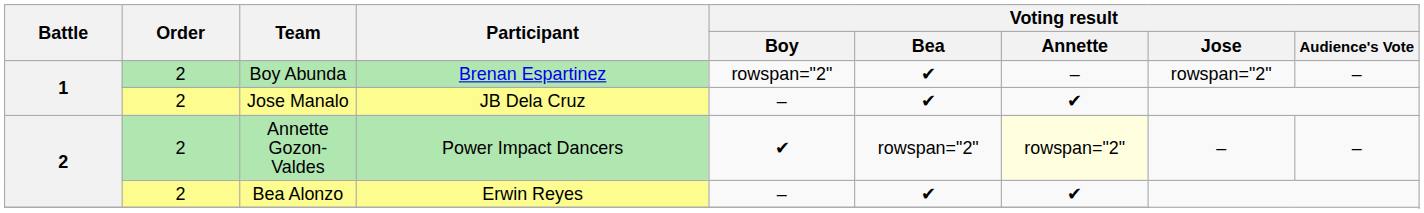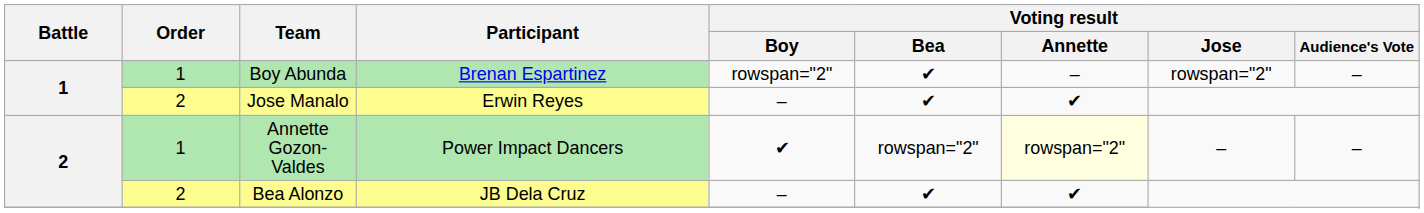(181, 74) 2 -> (181, 74) 1
(533, 101) JB Dela Cruz -> (533, 101) Erwin Reyes
(181, 148) 2 -> (181, 148) 1
(533, 194) Erwin Reyes -> (533, 194) JB Dela Cruz
